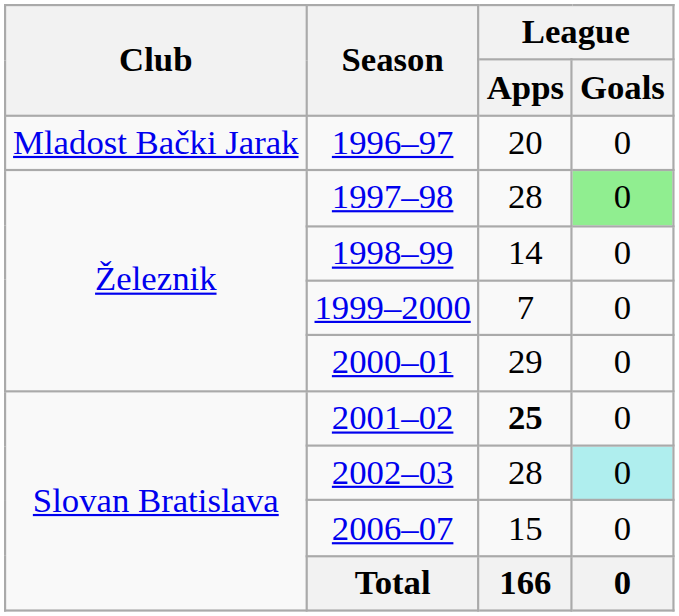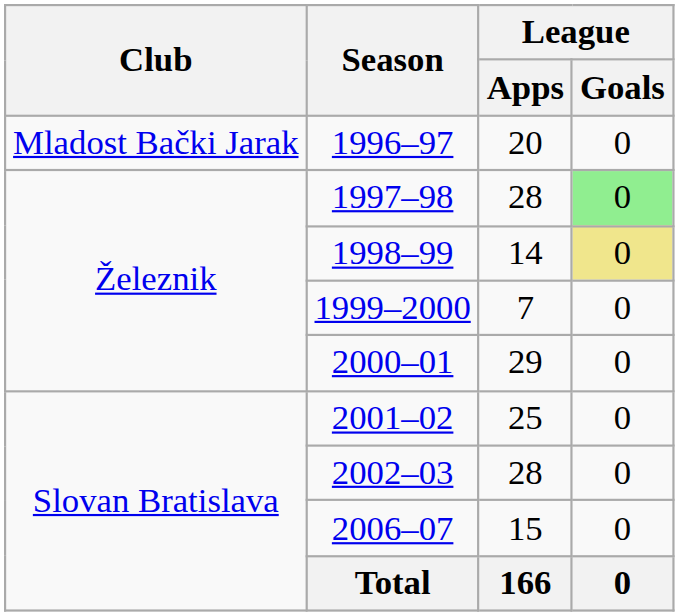(622, 252) no background -> (622, 252) khaki background
(525, 417) bold -> (525, 417) normal
(622, 472) paleturquoise background -> (622, 472) no background
